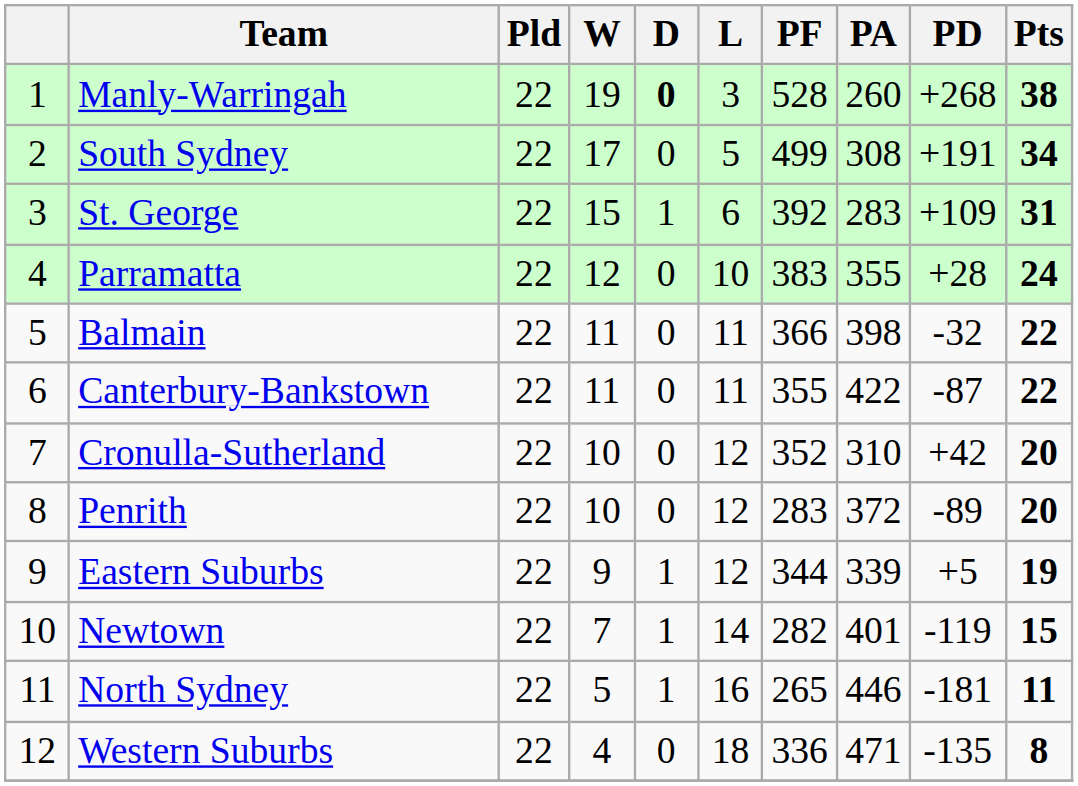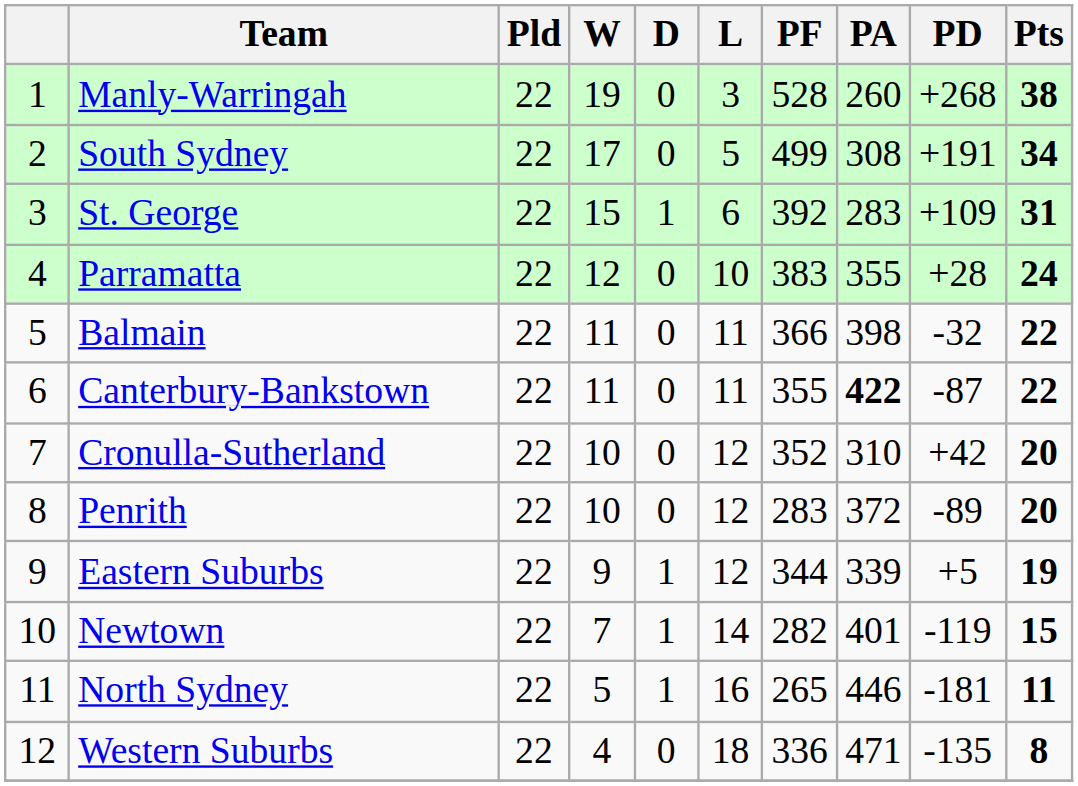(666, 93) bold -> (666, 93) normal
(873, 392) normal -> (873, 392) bold
